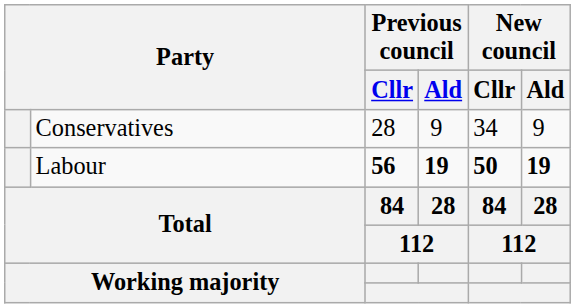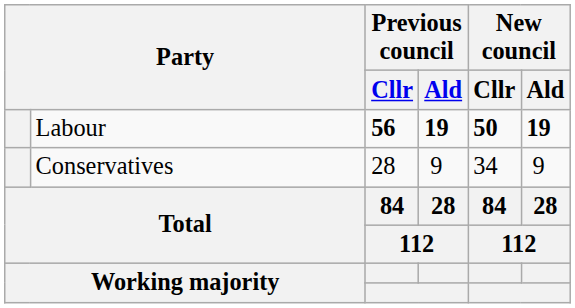rows swapped: (71, 166) <-> (104, 128)
